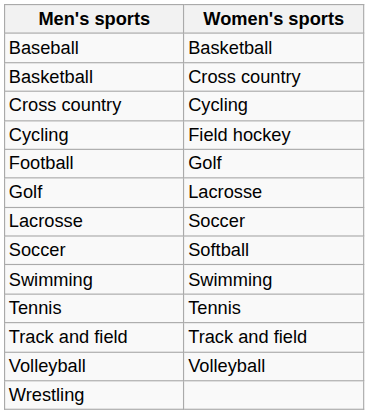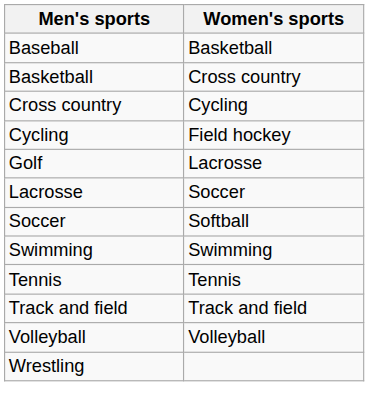- row: (41, 163)
